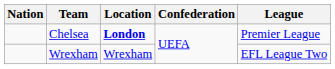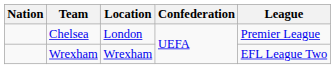(124, 34) bold -> (123, 34) normal
